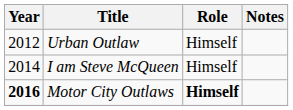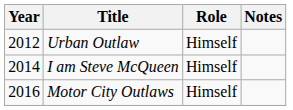(24, 92) bold -> (24, 92) normal
(212, 92) bold -> (211, 92) normal
